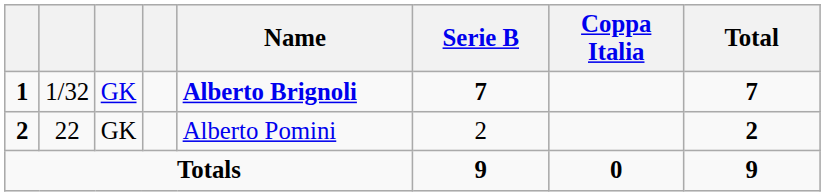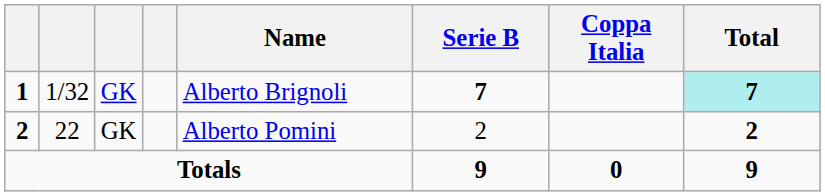(270, 91) bold -> (265, 91) normal
(752, 91) no background -> (752, 91) paleturquoise background
